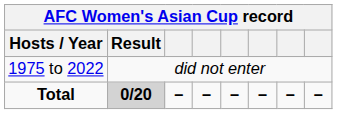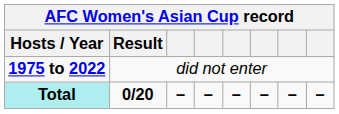(56, 69) normal -> (57, 69) bold
(56, 95) no background -> (57, 95) paleturquoise background
(136, 95) lightgrey background -> (138, 95) no background
